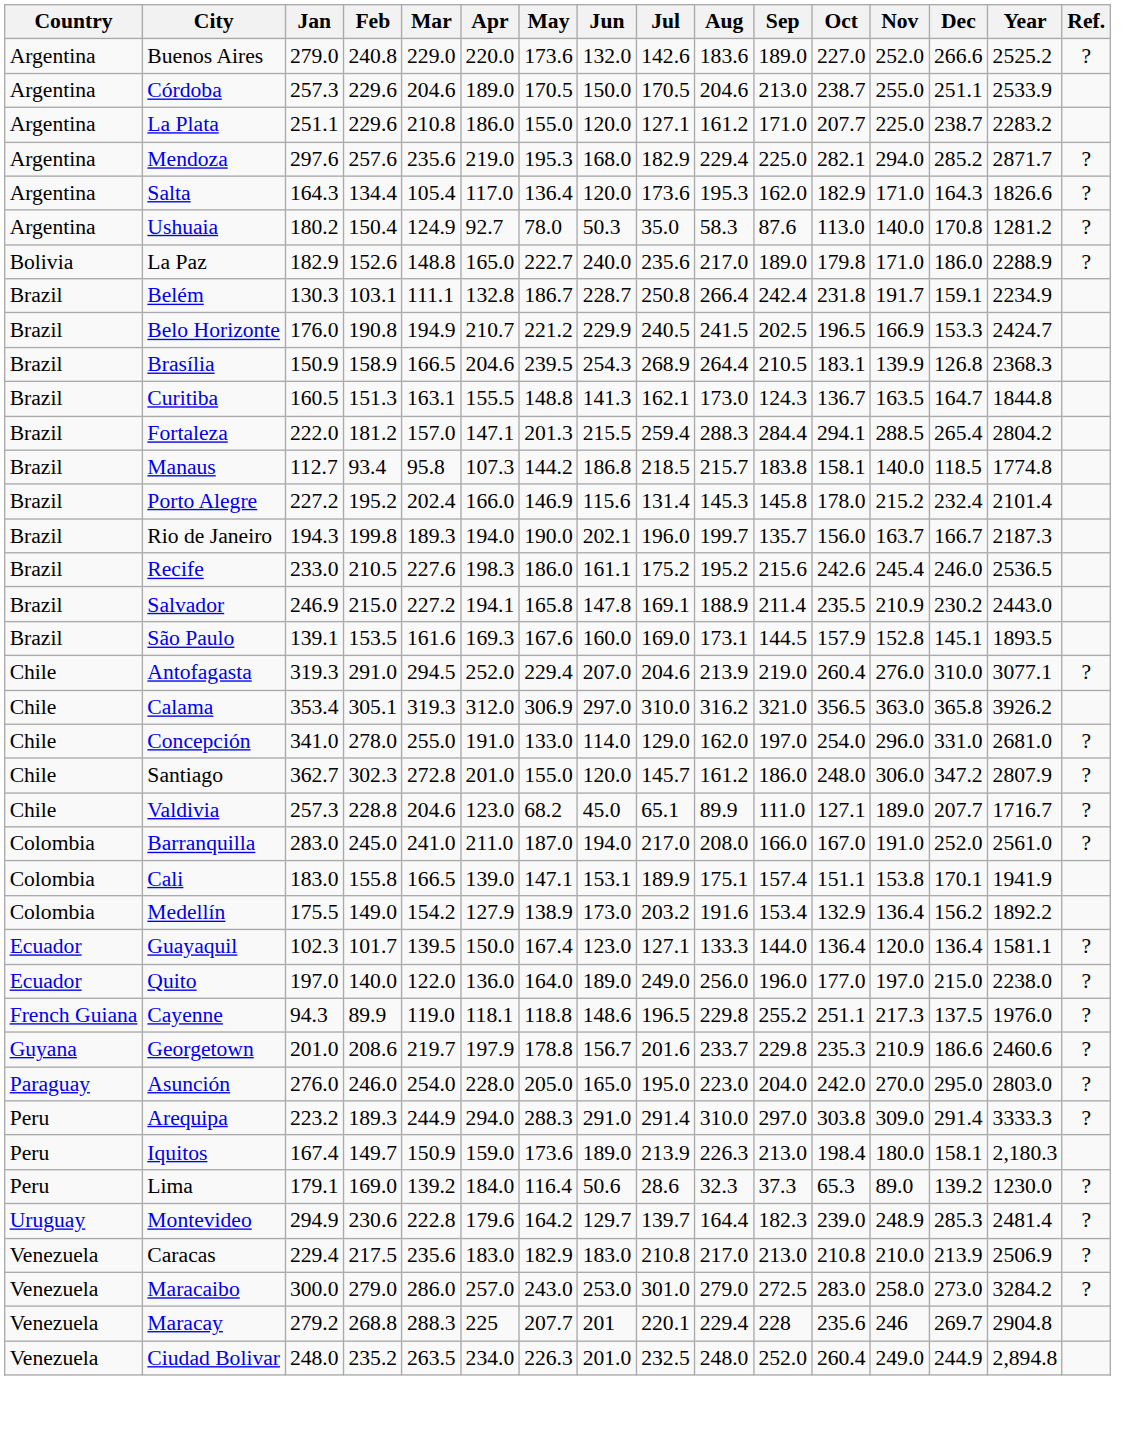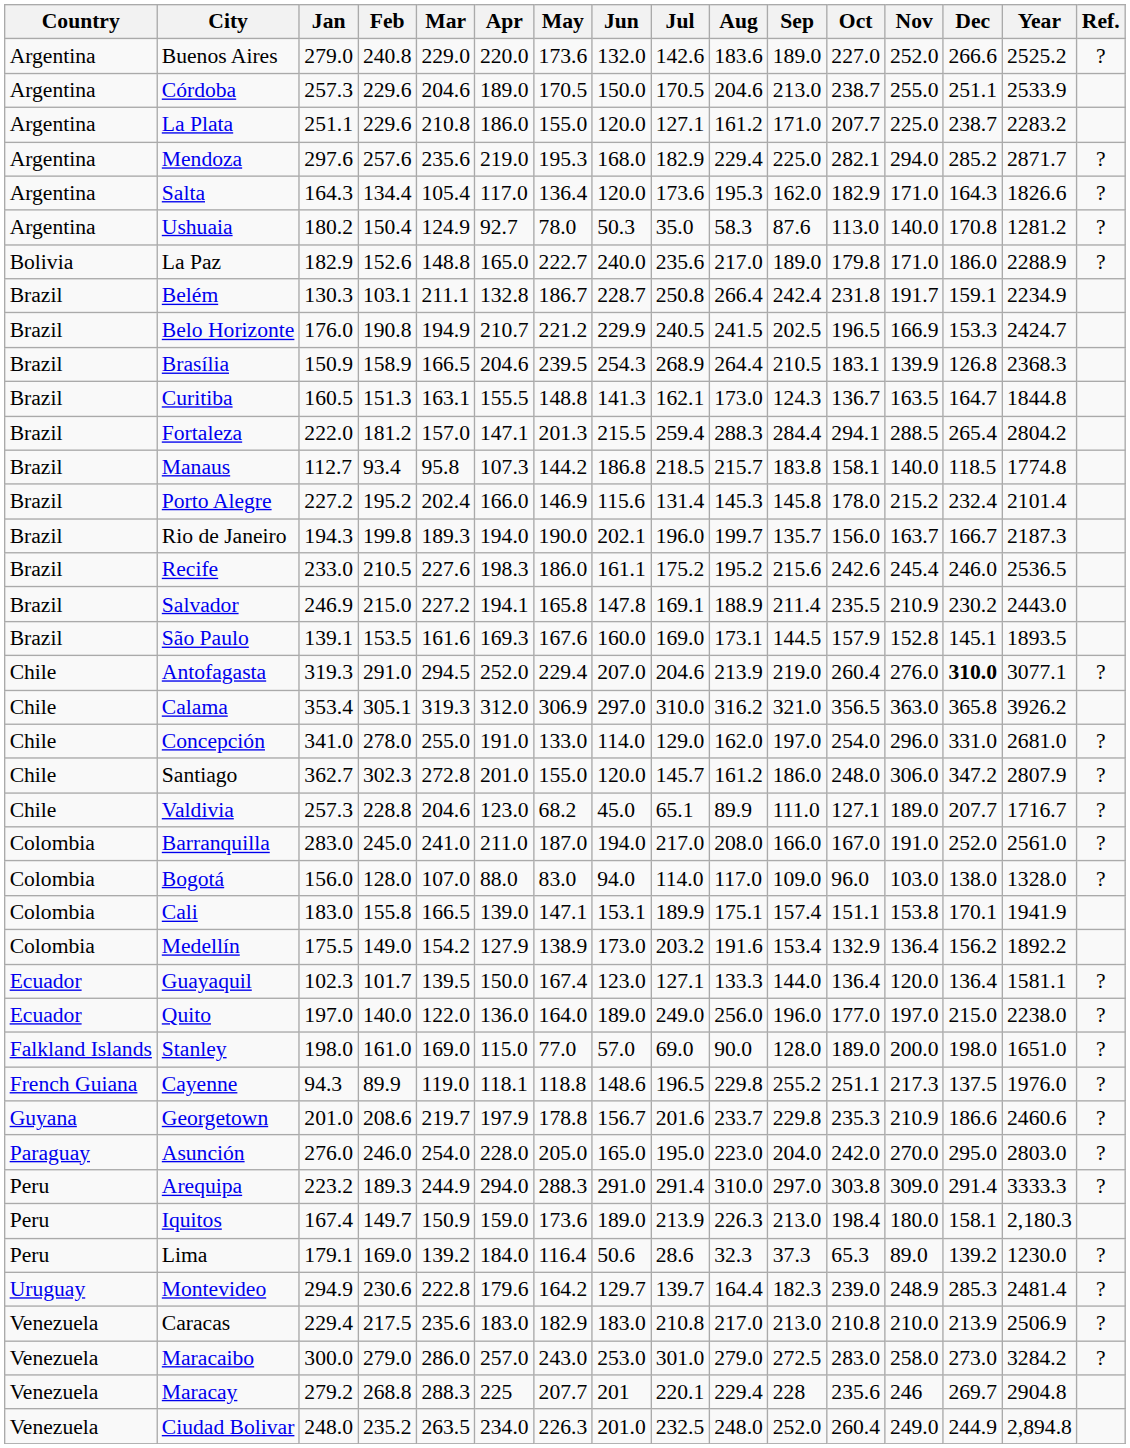(431, 295) 111.1 -> (445, 295) 211.1
(958, 672) normal -> (973, 672) bold
+ row: (193, 878)
+ row: (194, 1049)
